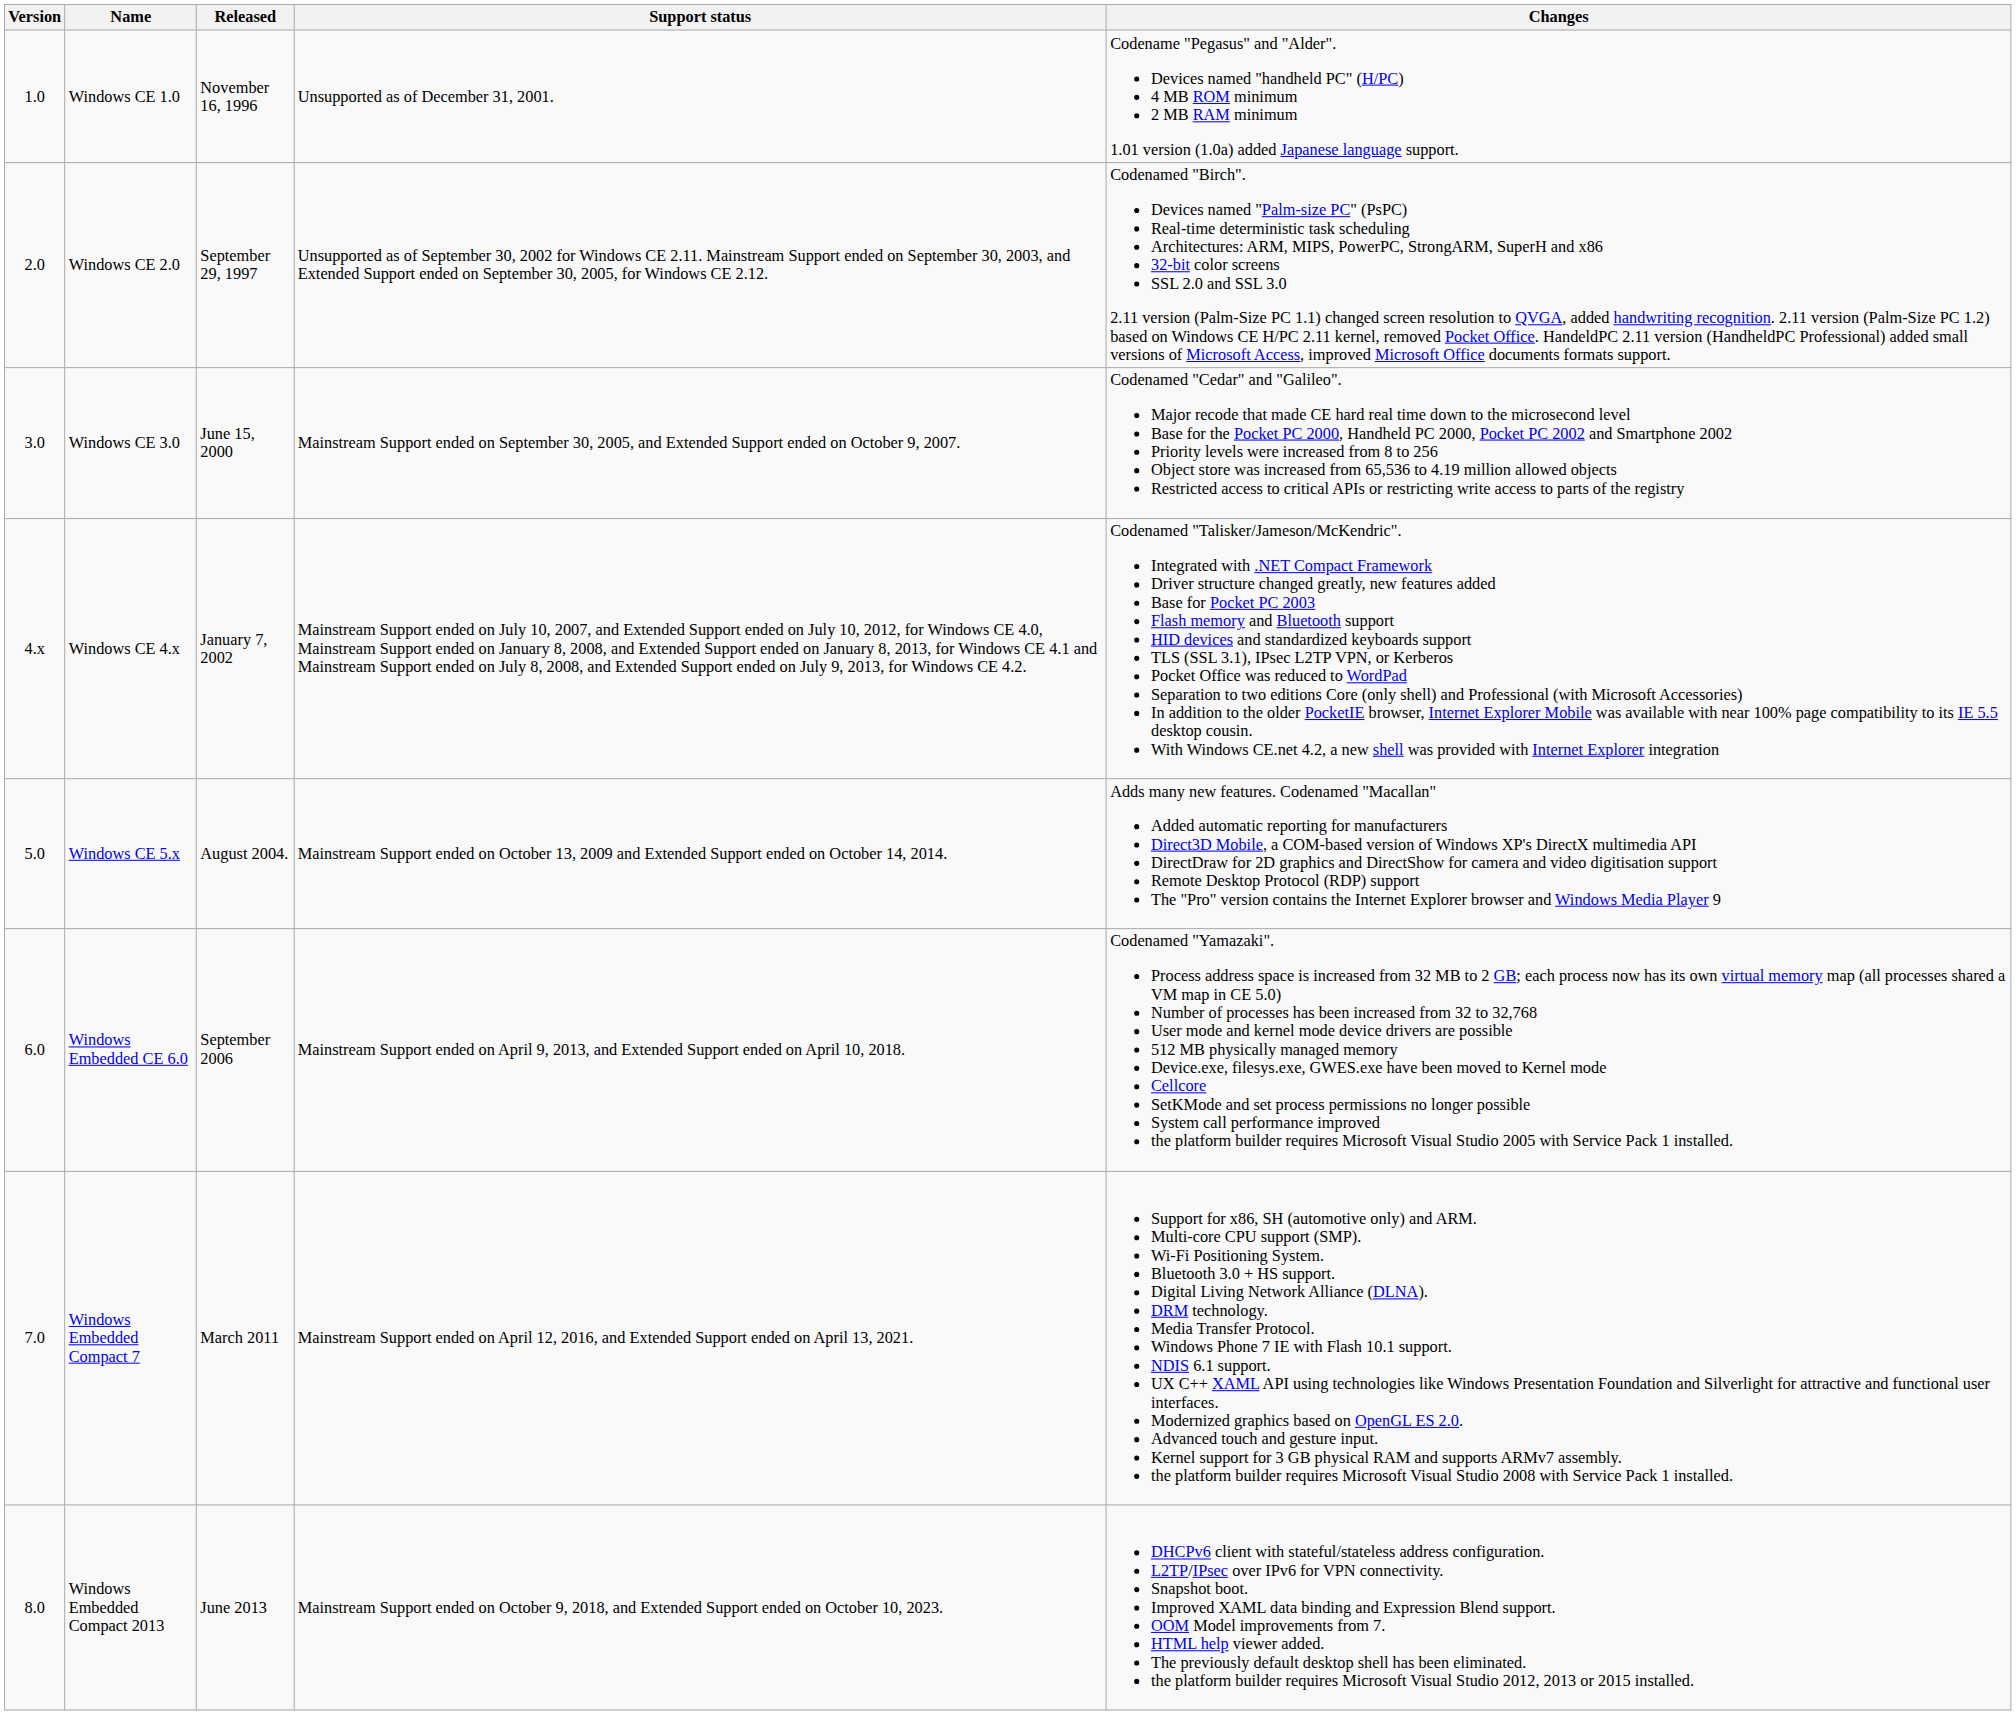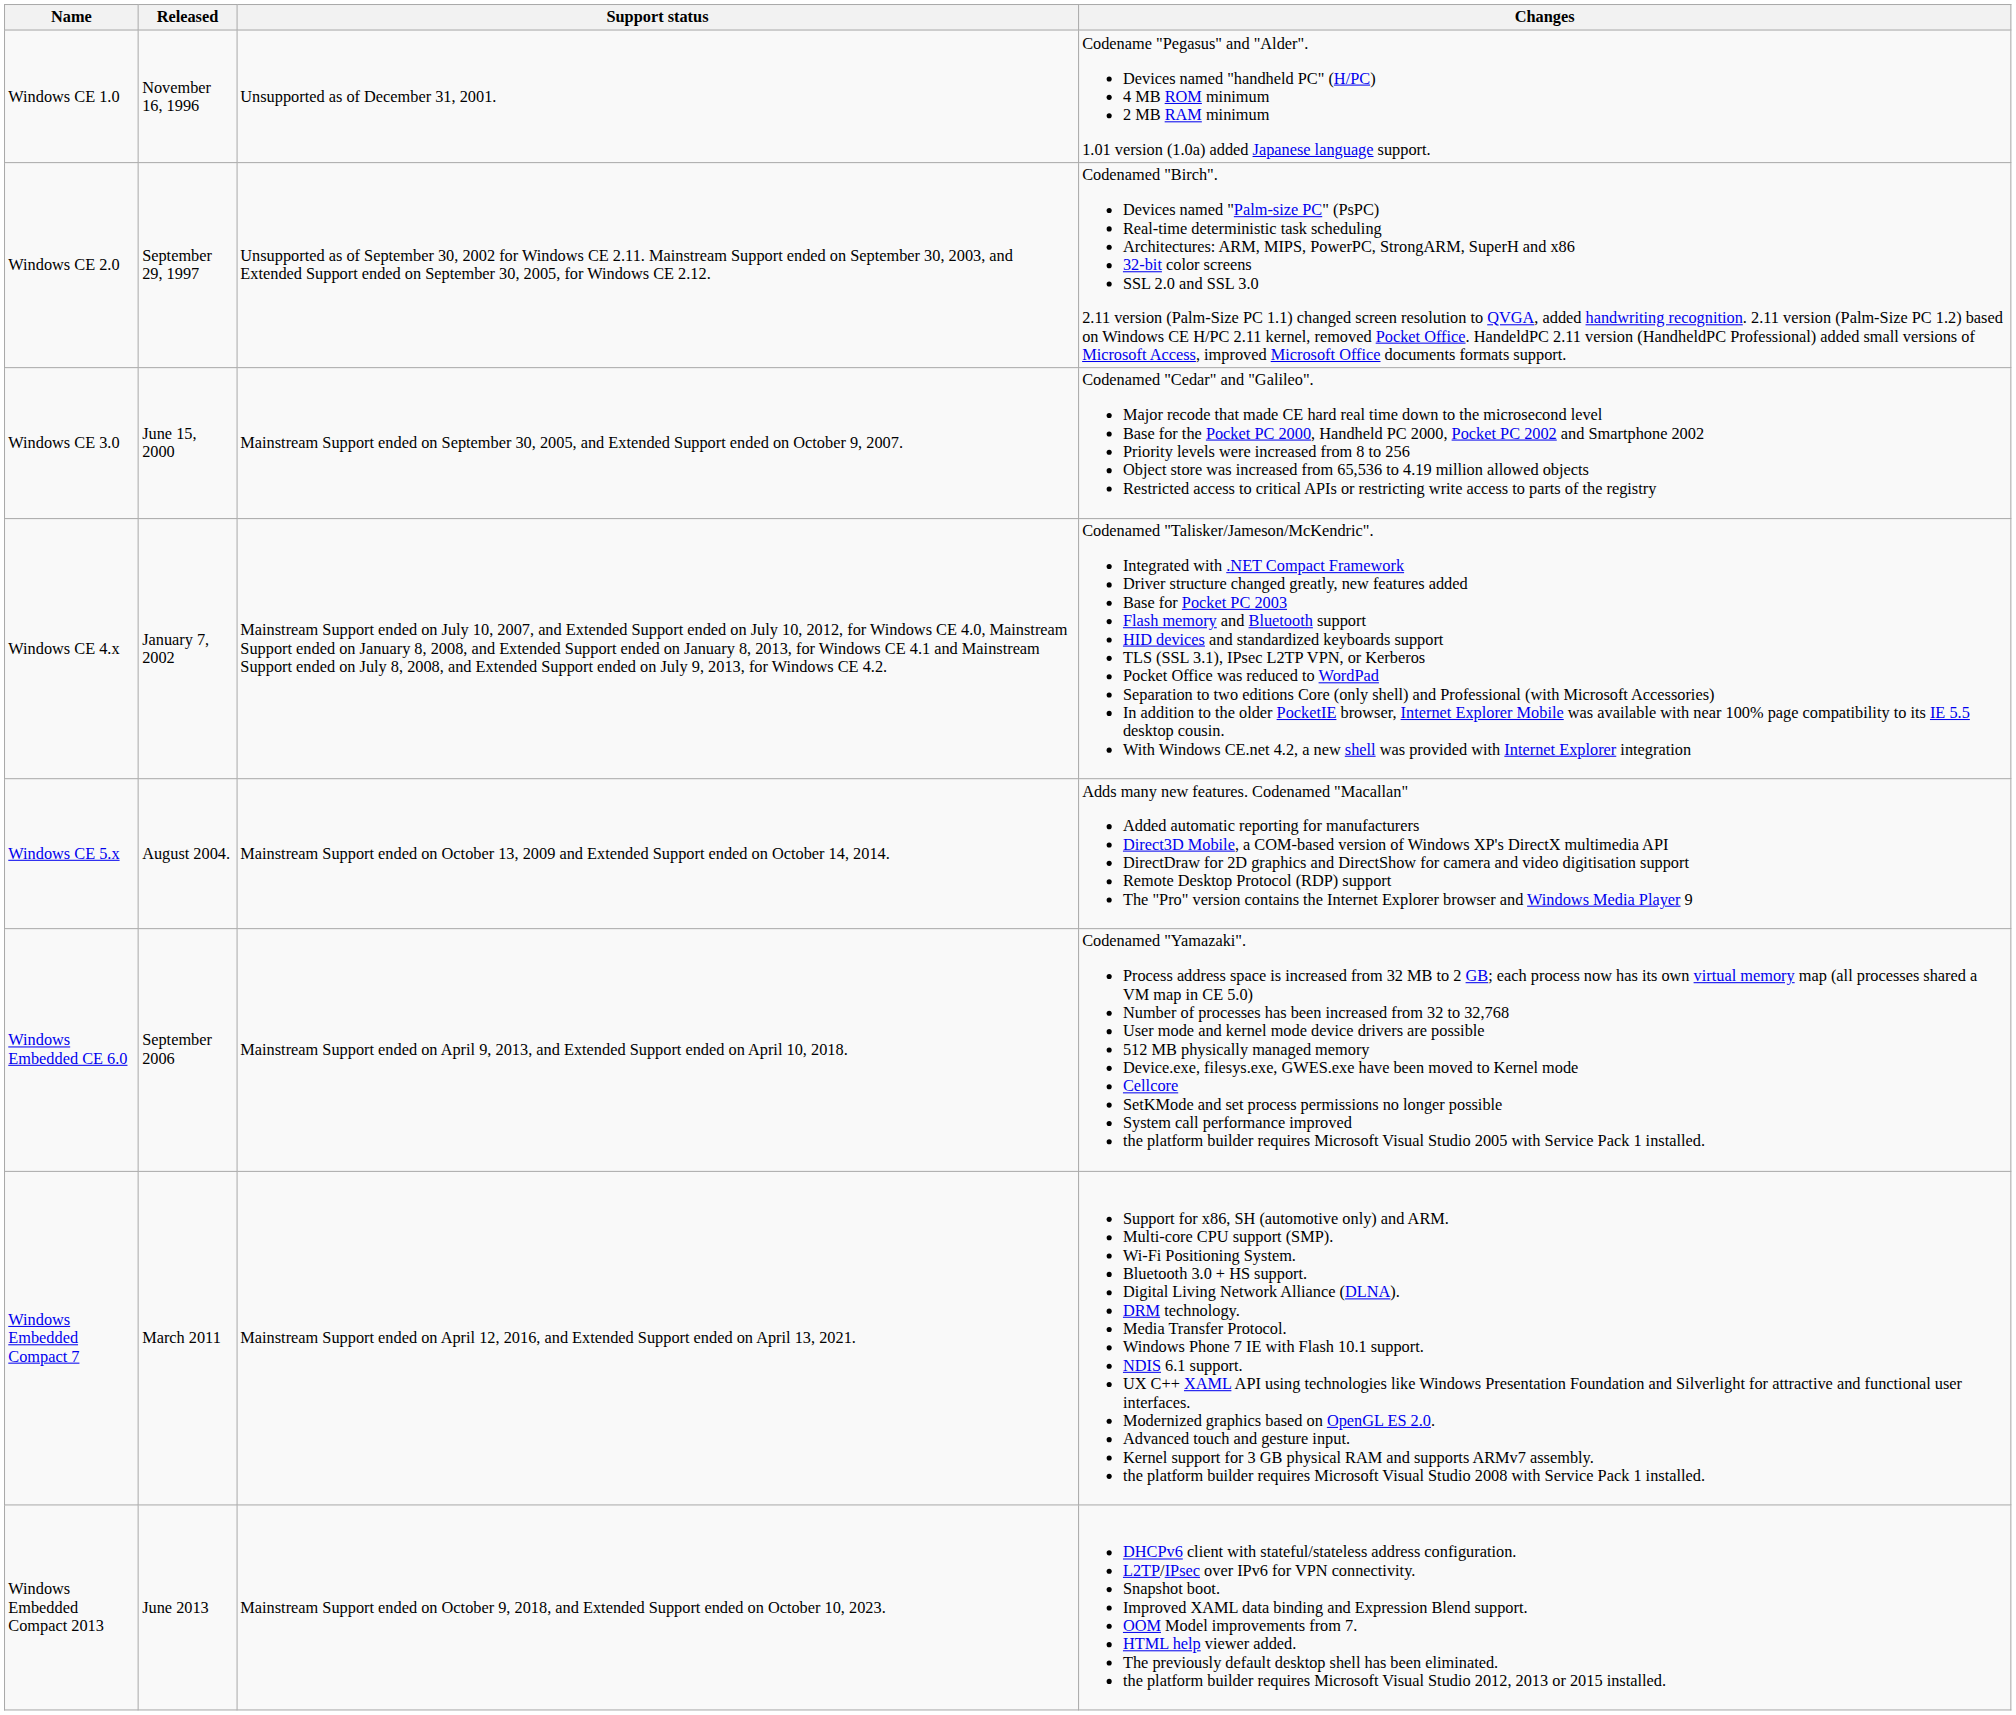- column: (35, 17)
